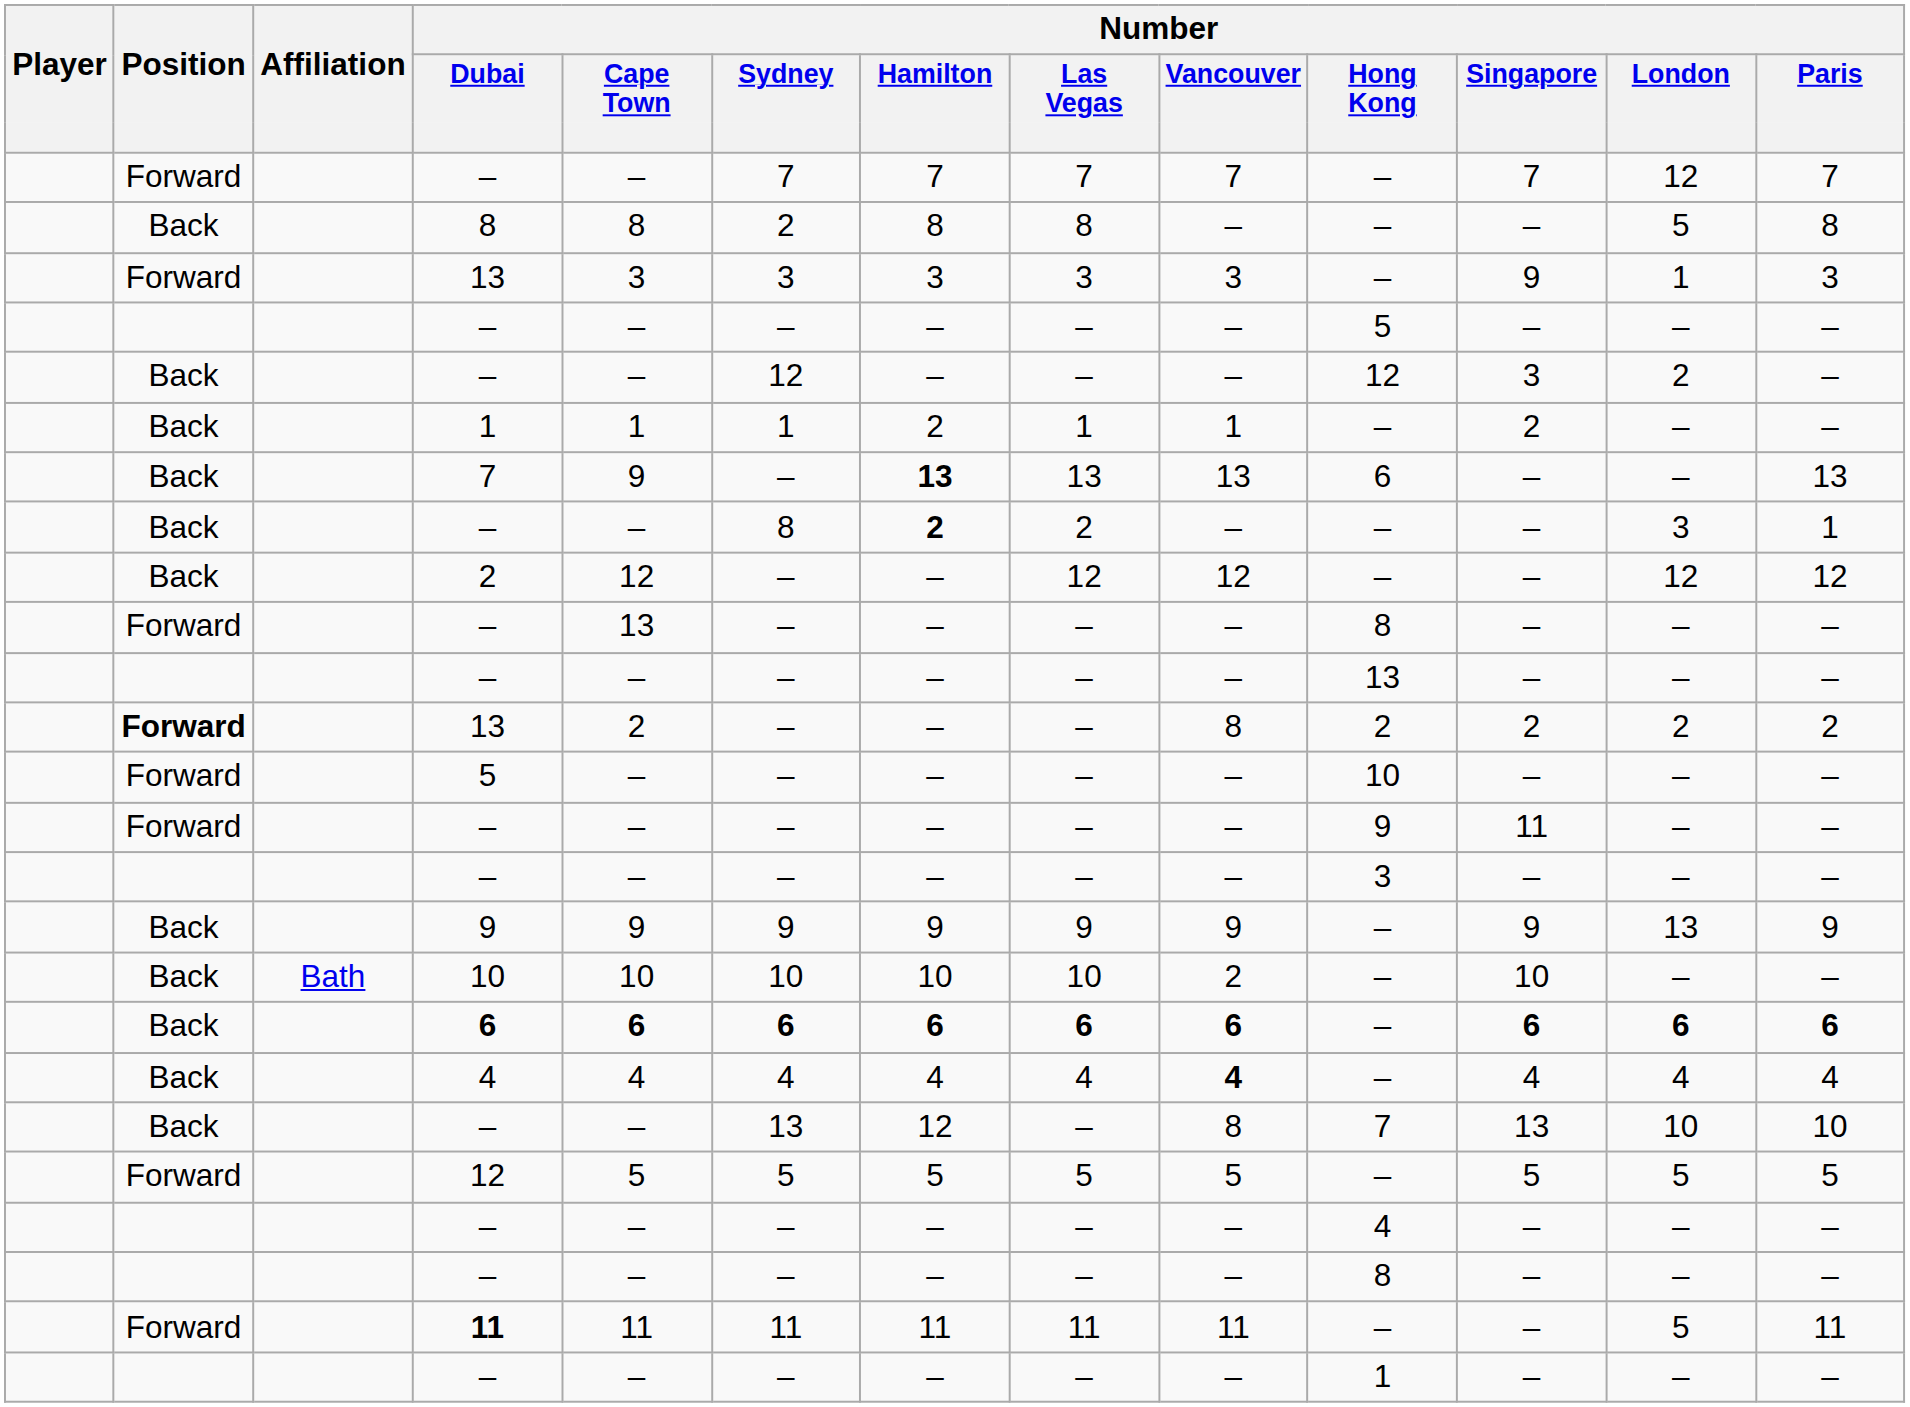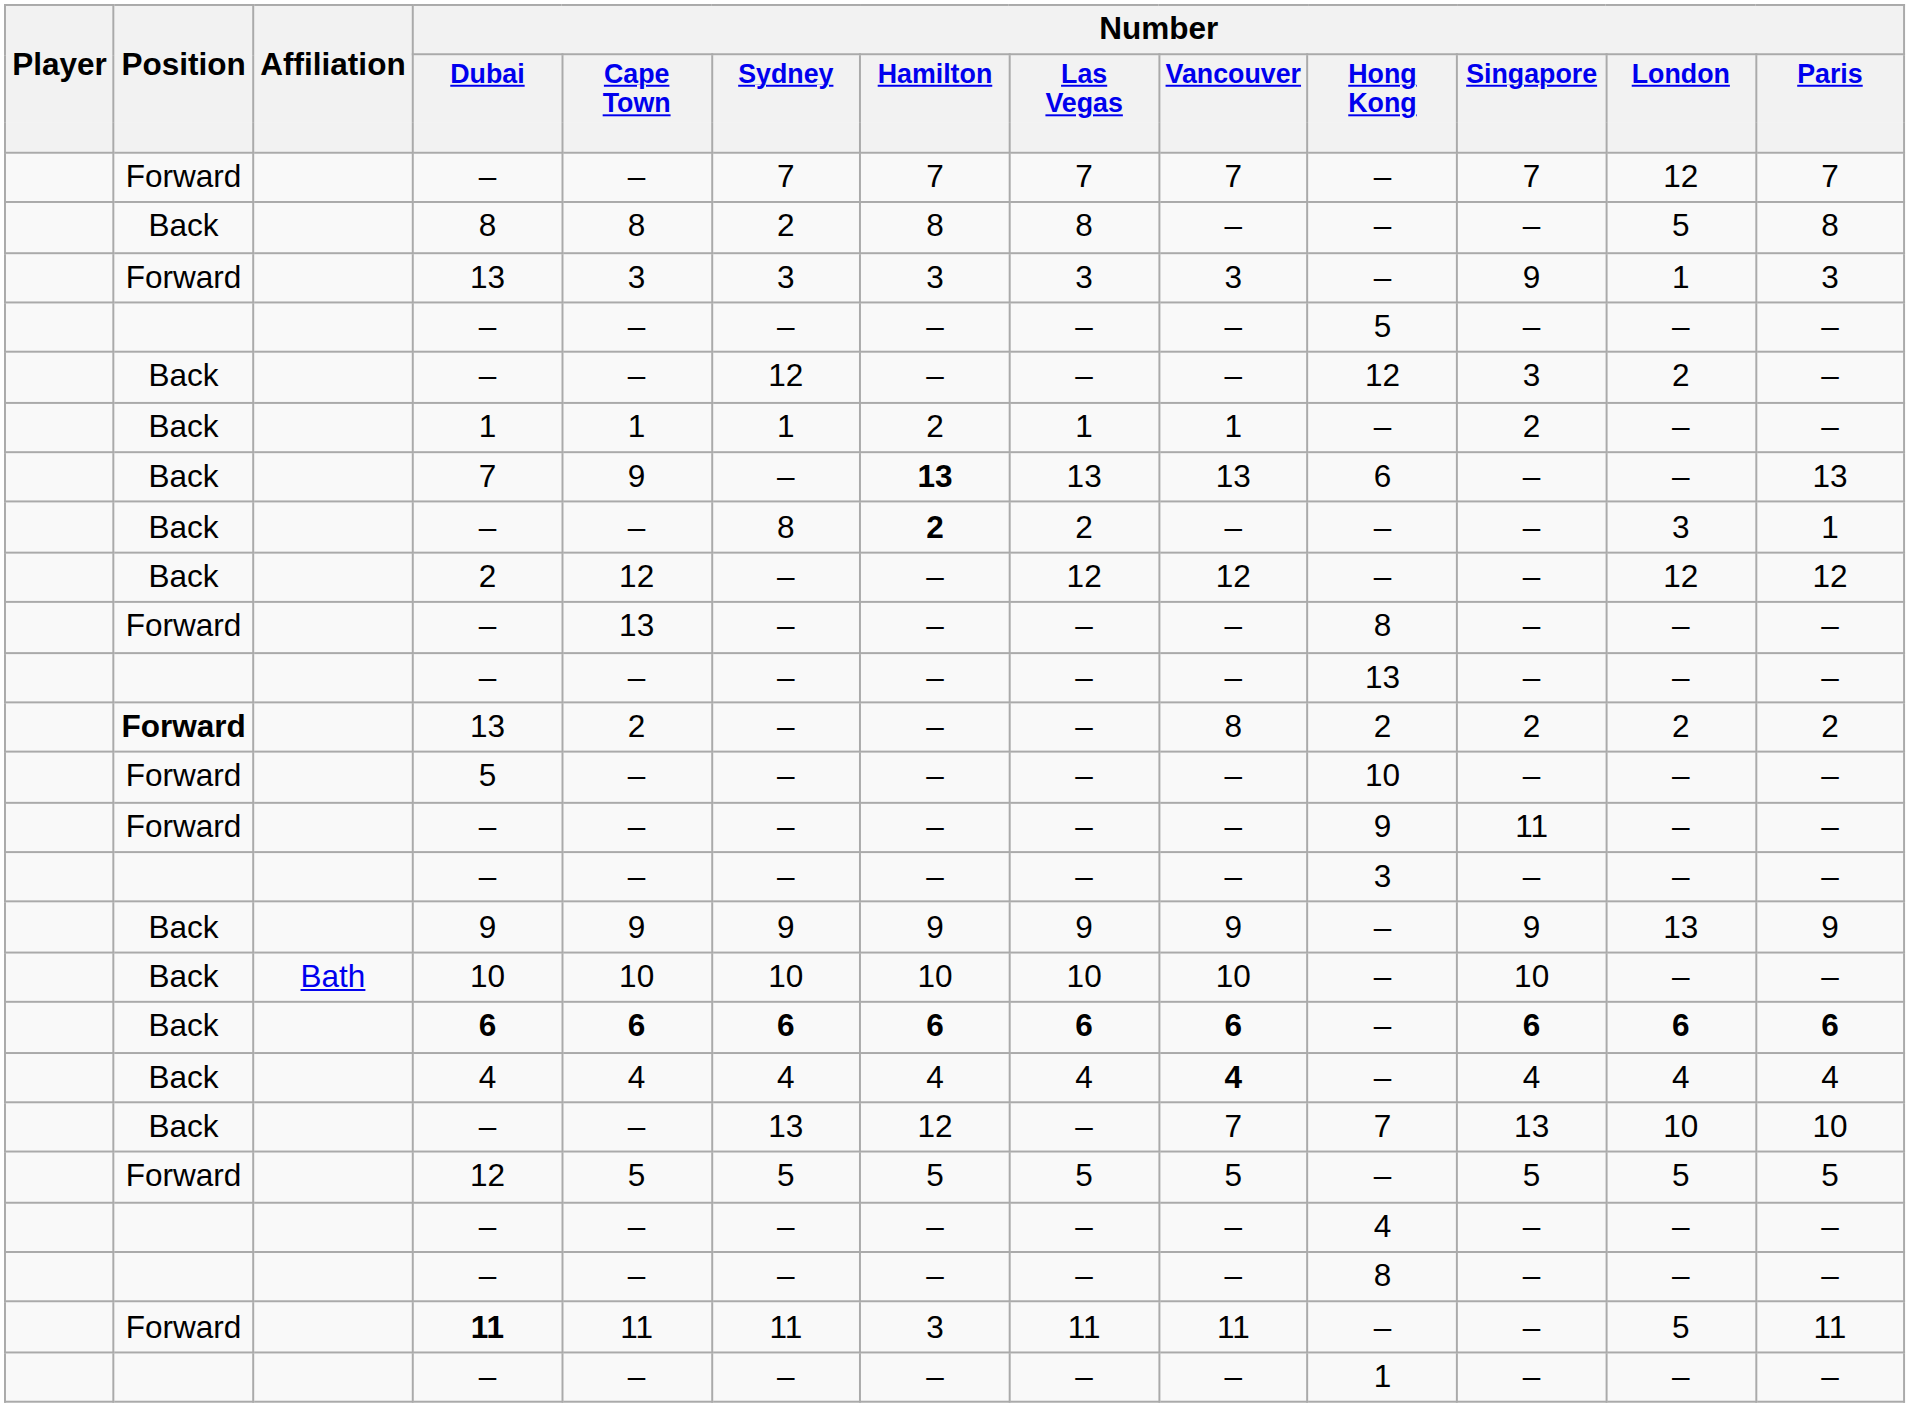(1233, 976) 2 -> (1233, 976) 10
(1233, 1126) 8 -> (1233, 1126) 7
(935, 1326) 11 -> (935, 1326) 3
